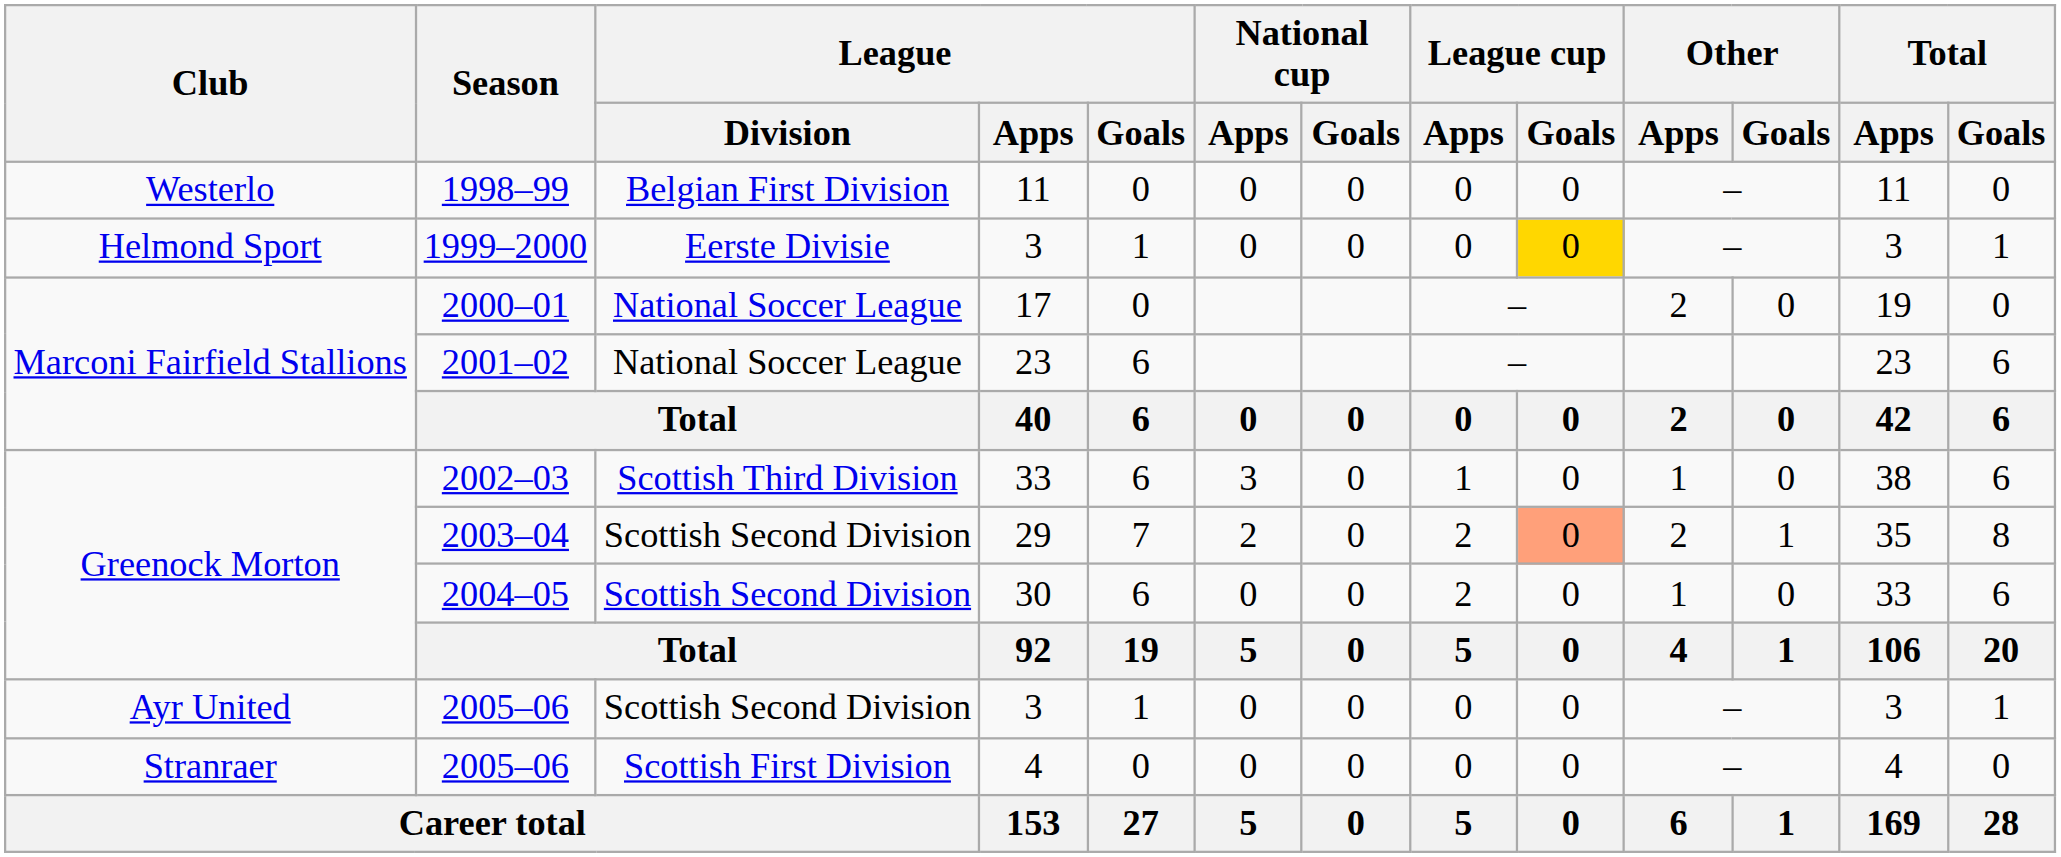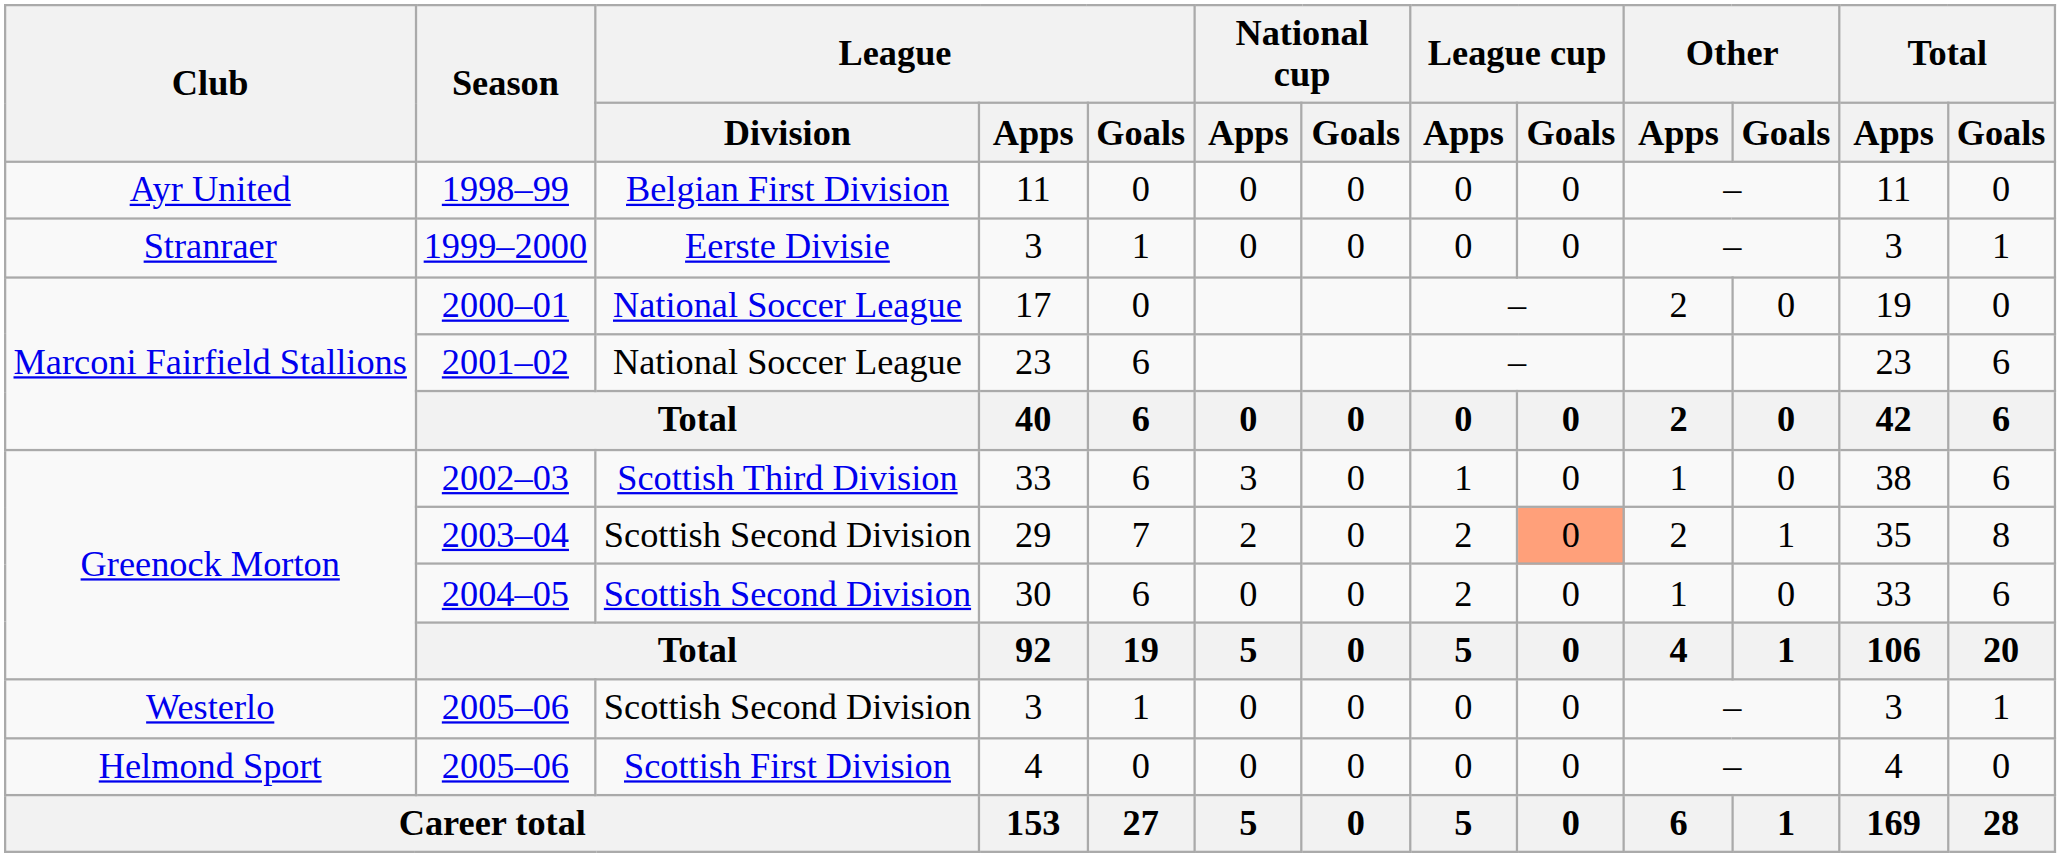(210, 189) Westerlo -> (210, 189) Ayr United
(210, 246) Helmond Sport -> (210, 246) Stranraer
(1571, 246) gold background -> (1571, 246) no background
(210, 707) Ayr United -> (210, 707) Westerlo
(210, 765) Stranraer -> (210, 765) Helmond Sport
